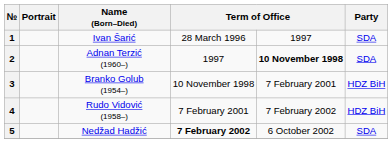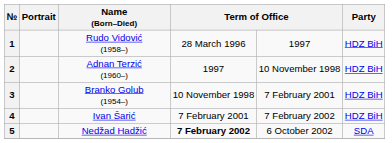(114, 38) Ivan Šarić -> (114, 43) Rudo Vidović (1958–)
(366, 38) SDA -> (364, 43) HDZ BiH
(301, 58) bold -> (300, 69) normal
(366, 58) SDA -> (364, 69) HDZ BiH
(114, 110) Rudo Vidović (1958–) -> (114, 116) Ivan Šarić
